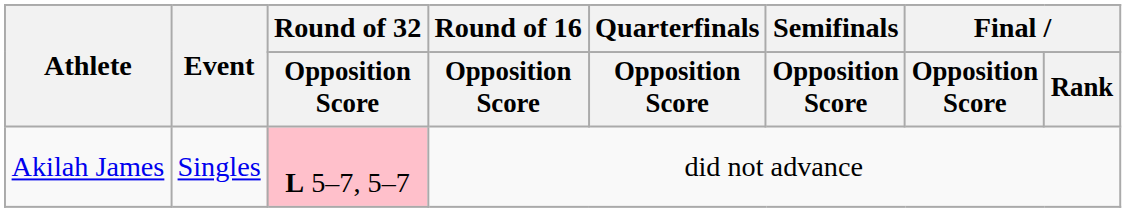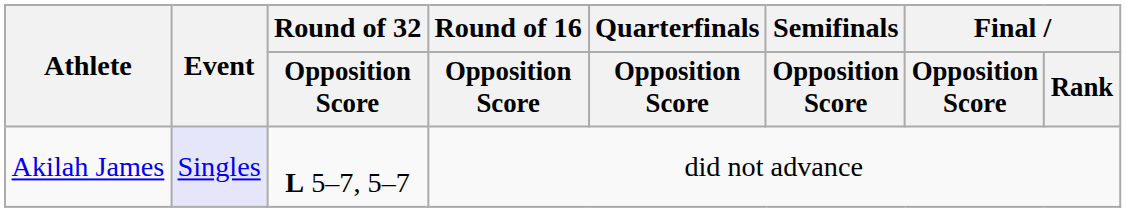(219, 166) no background -> (219, 166) lavender background
(348, 183) pink background -> (348, 183) no background
